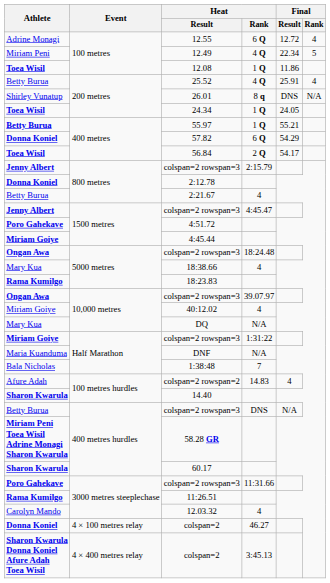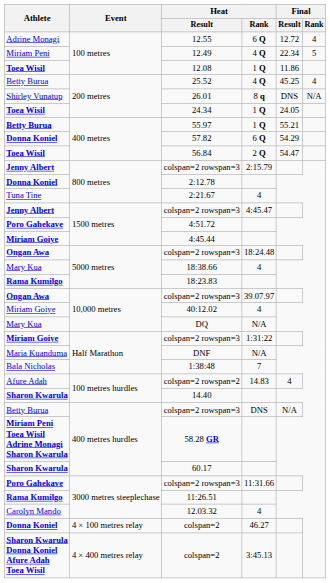(289, 82) 25.91 -> (289, 82) 45.25
(289, 153) 54.17 -> (289, 153) 54.47
(27, 196) Betty Burua -> (24, 196) Tuna Tine
